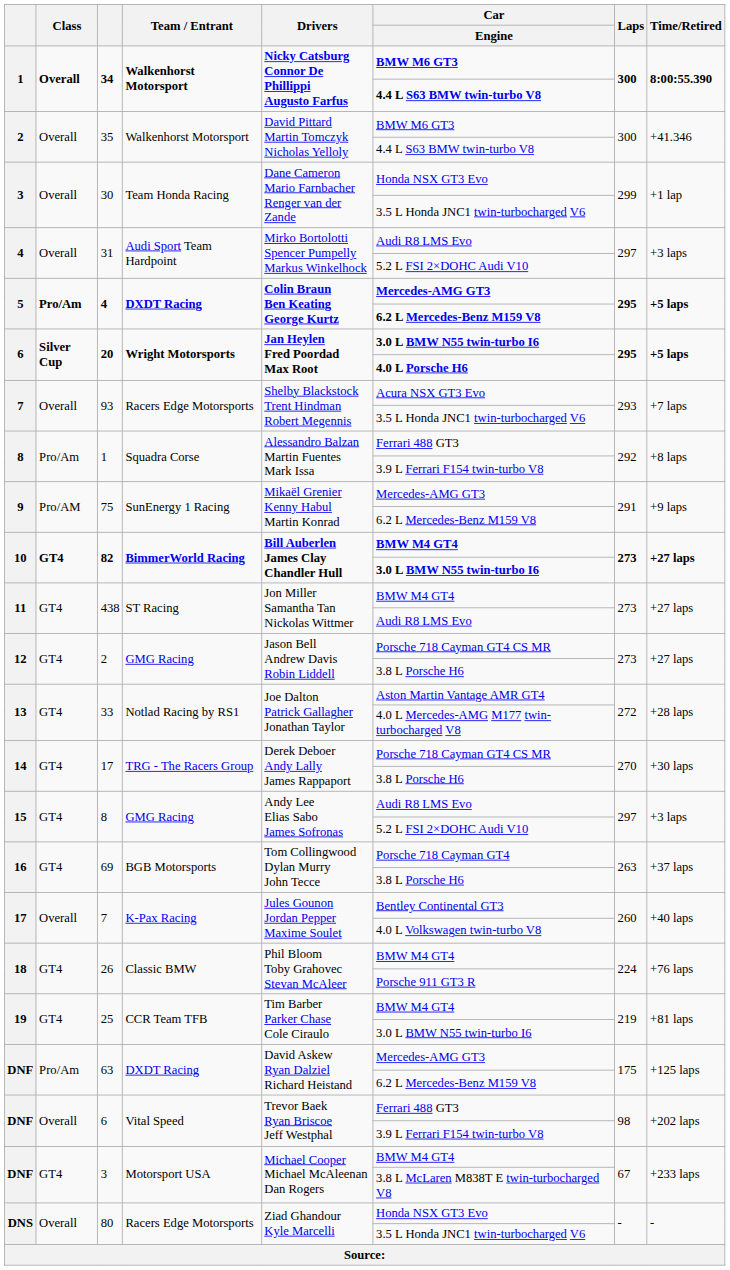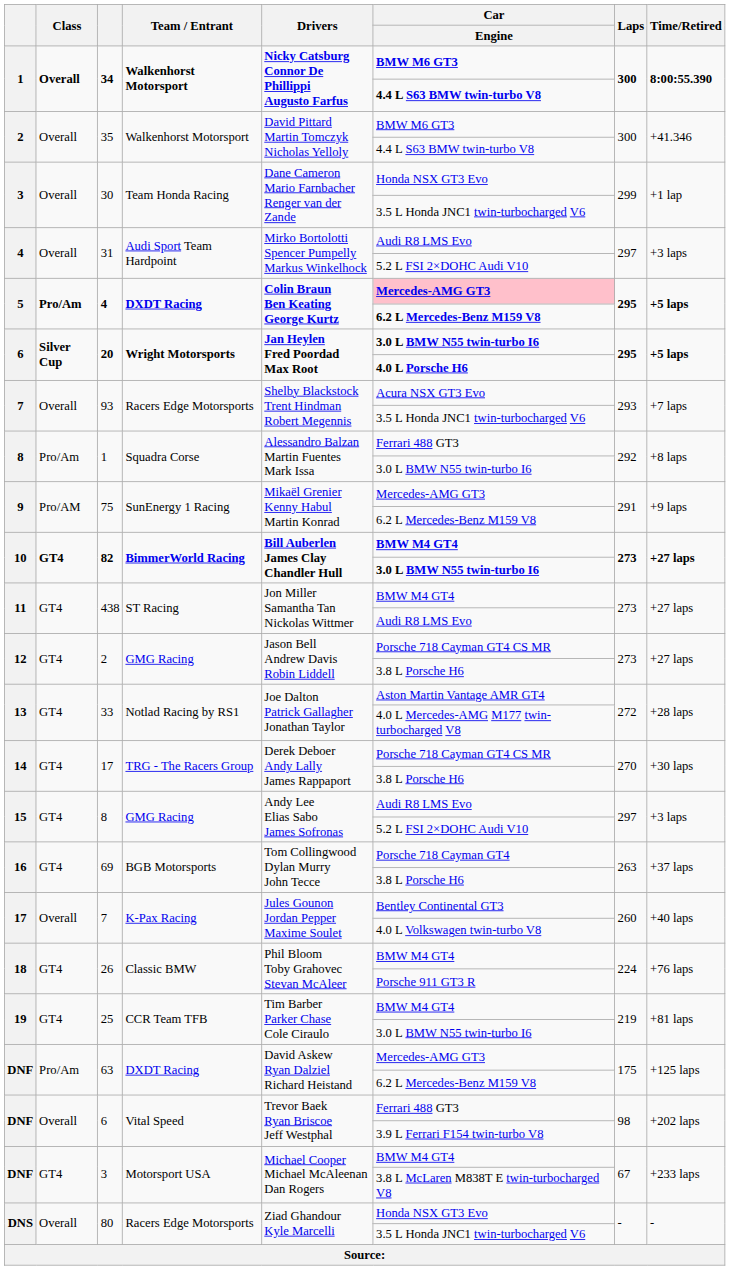(433, 291) no background -> (433, 291) pink background
(460, 468) 3.9 L Ferrari F154 twin-turbo V8 -> (454, 468) 3.0 L BMW N55 twin-turbo I6
